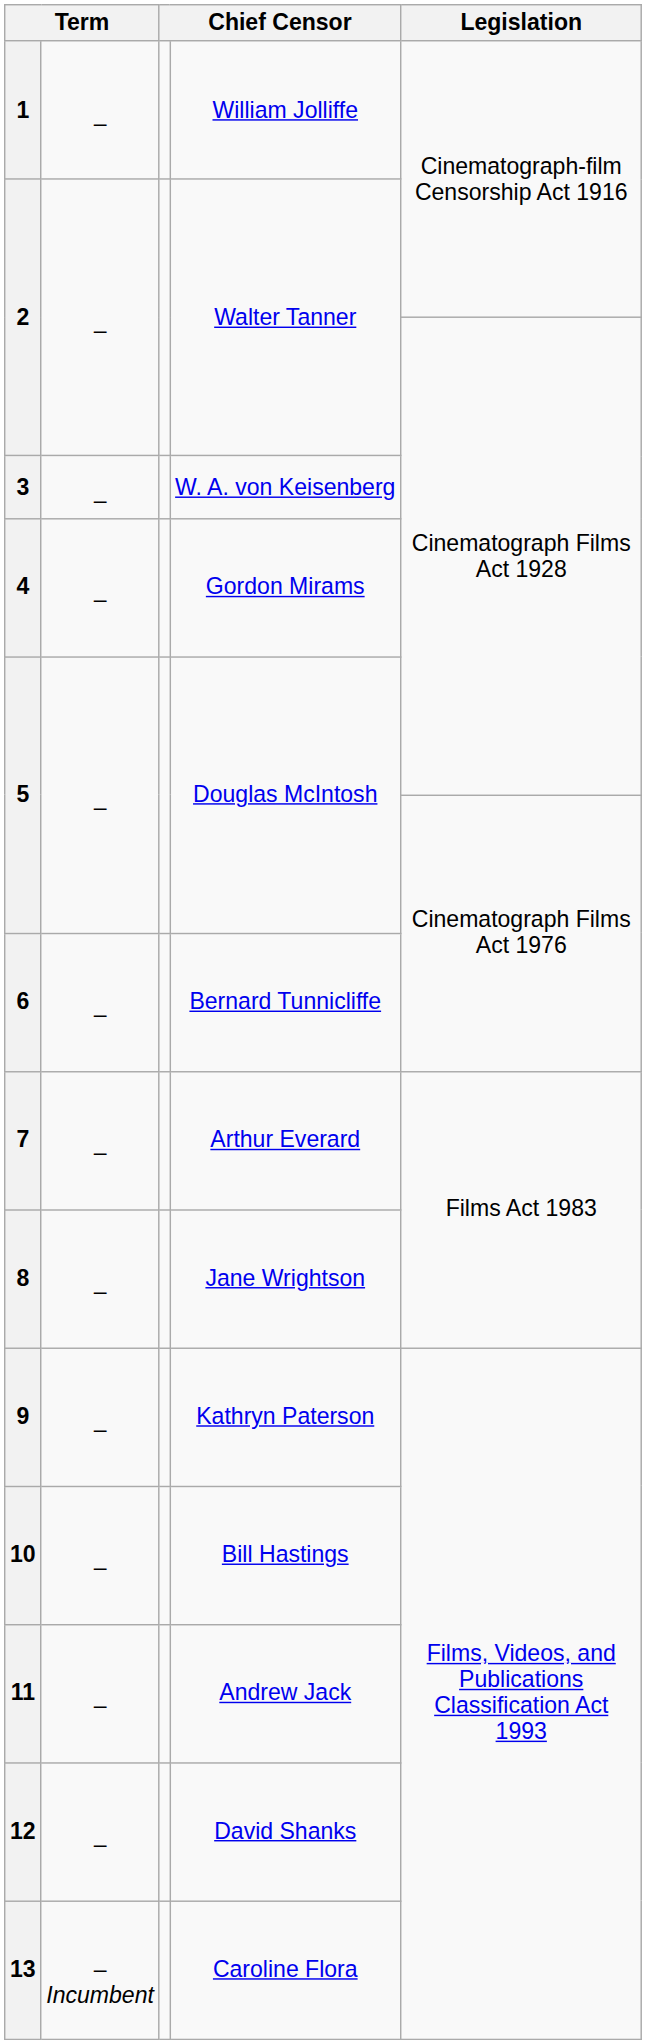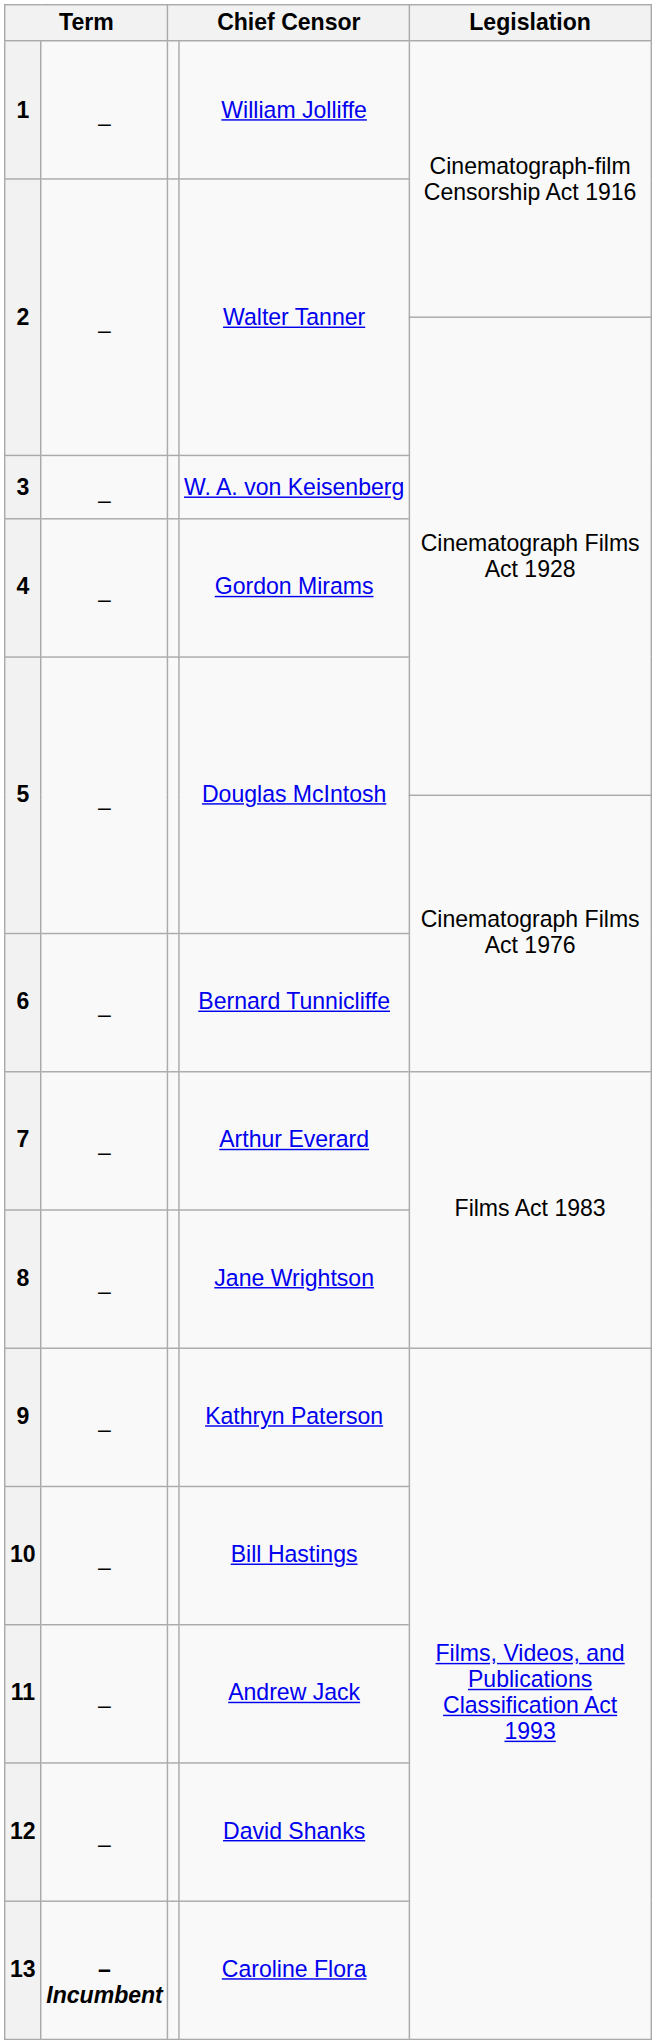(100, 1982) normal -> (105, 1982) bold
